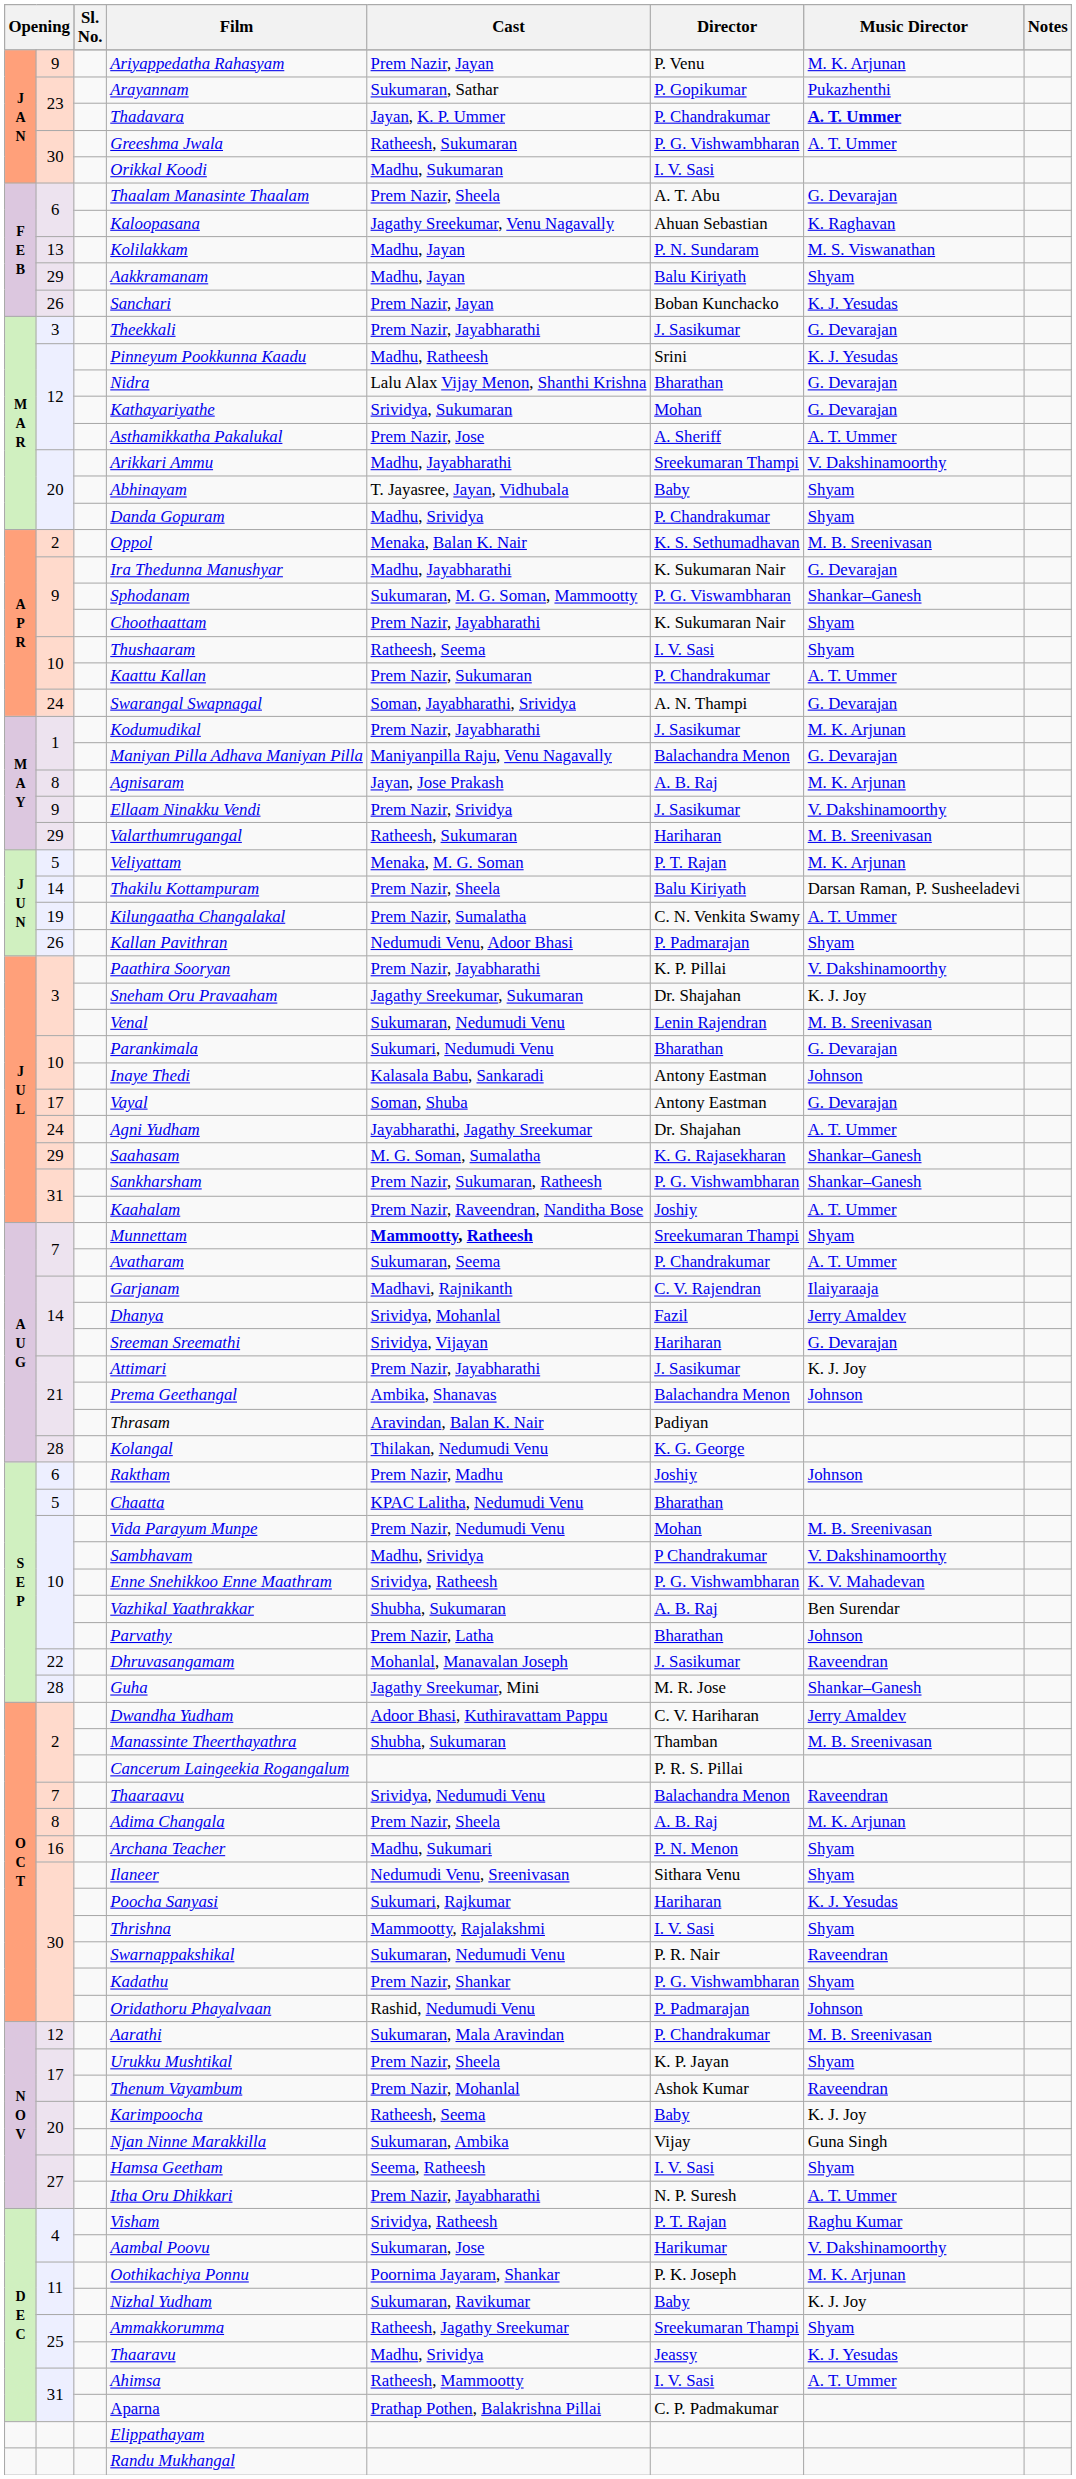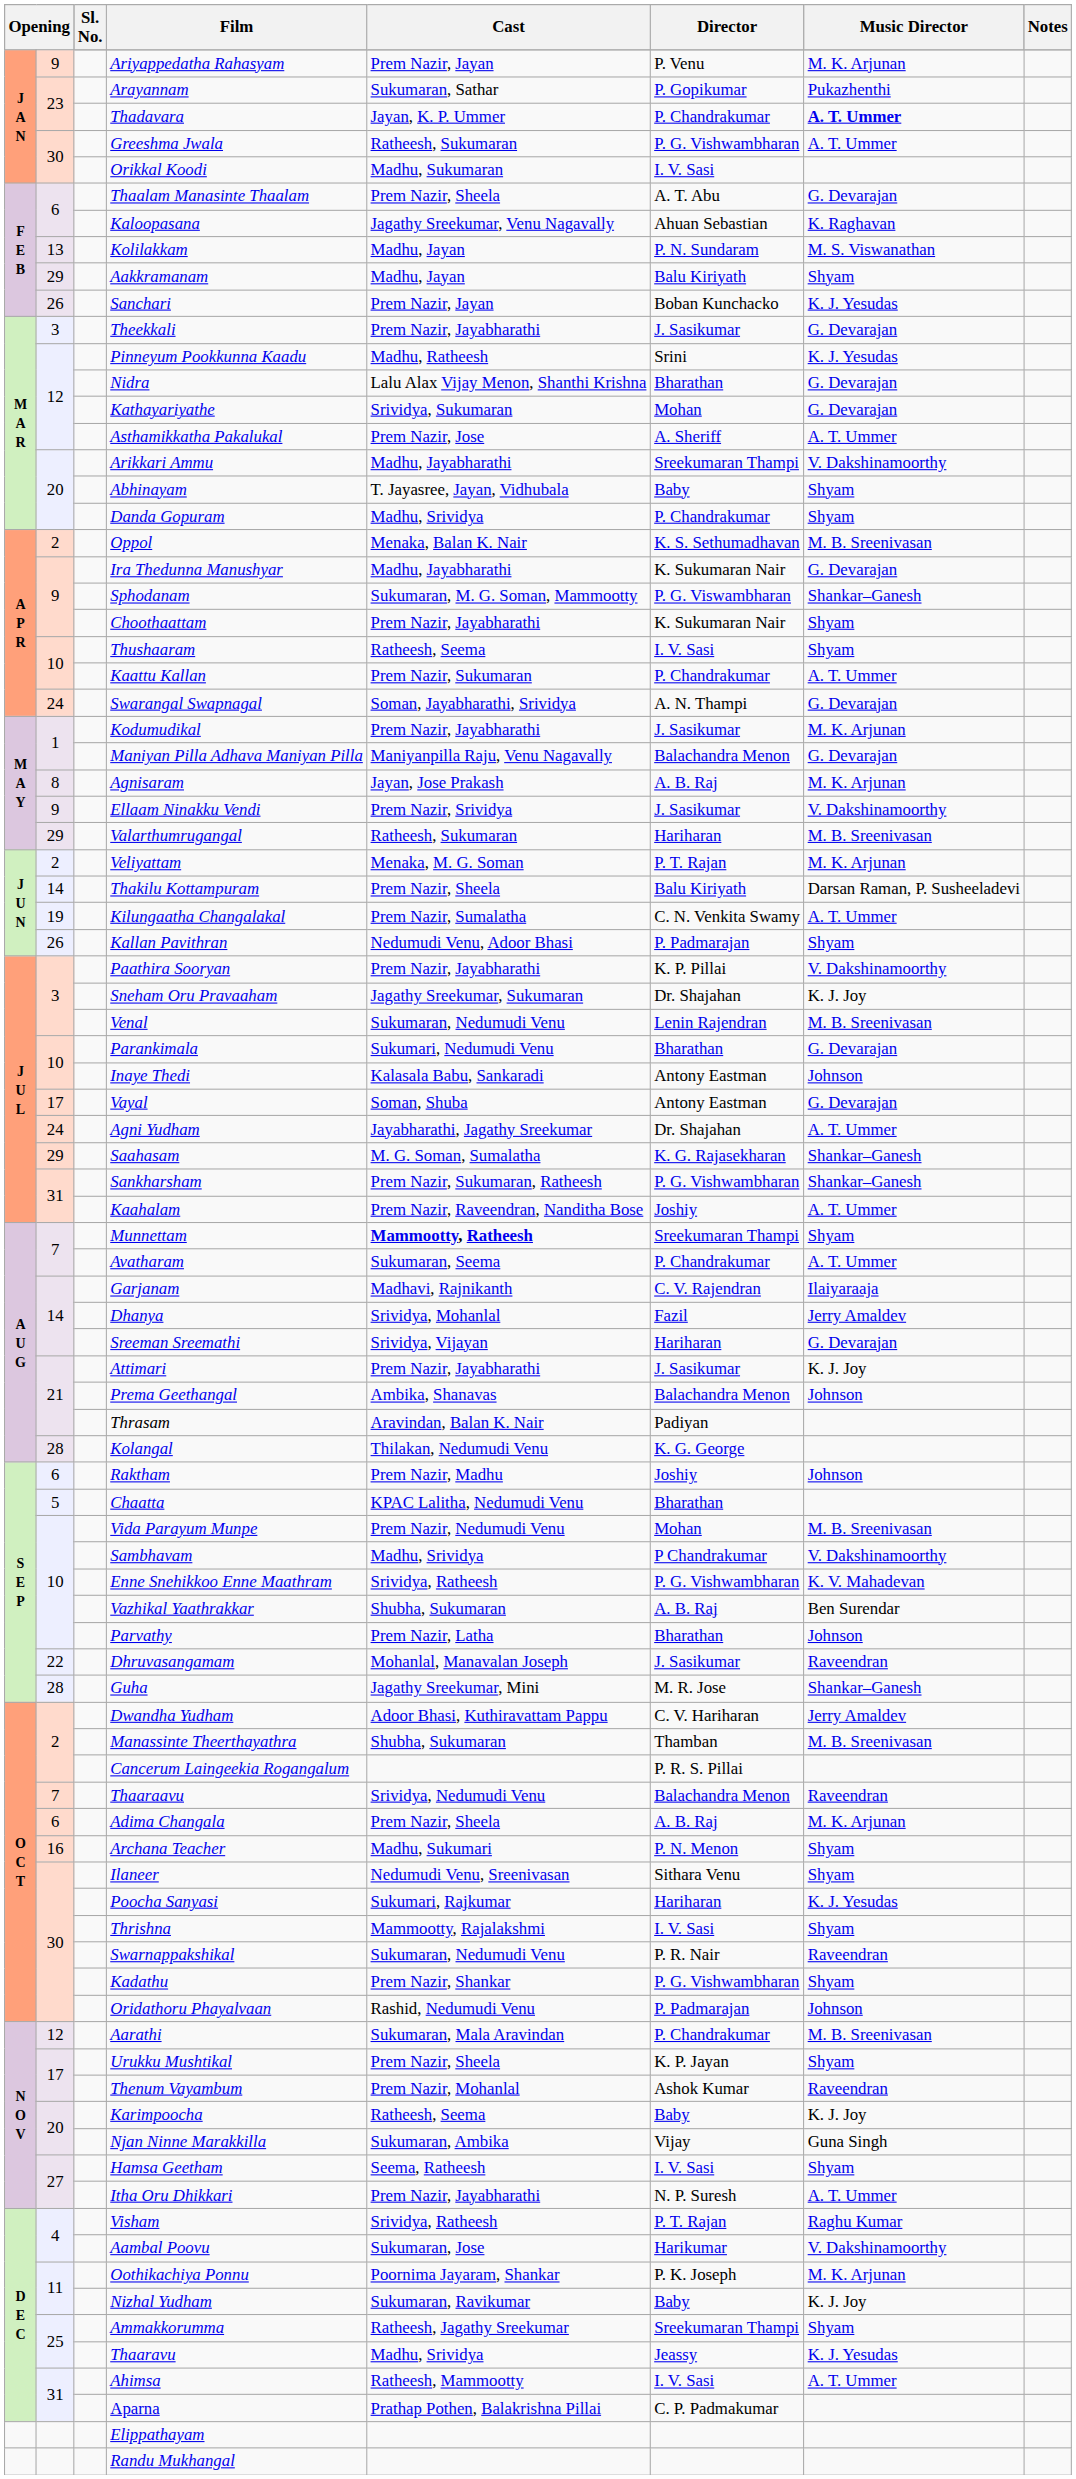(55, 862) 5 -> (55, 862) 2
(55, 1821) 8 -> (55, 1821) 6
